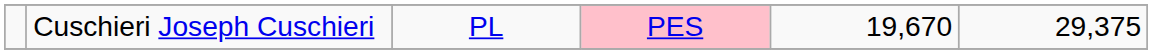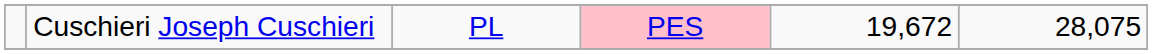(909, 26) 19,670 -> (909, 26) 19,672
(1098, 26) 29,375 -> (1098, 26) 28,075
